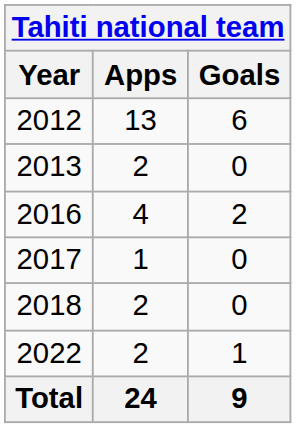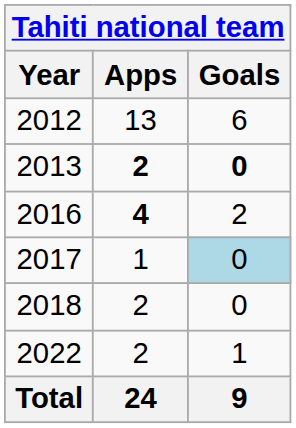(141, 167) normal -> (141, 167) bold
(239, 167) normal -> (239, 167) bold
(141, 213) normal -> (141, 213) bold
(239, 259) no background -> (239, 259) lightblue background
